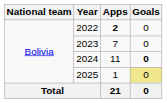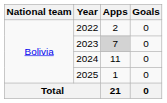(115, 28) bold -> (115, 28) normal
(115, 43) no background -> (115, 43) lightgrey background
(146, 59) bold -> (146, 59) normal
(146, 75) khaki background -> (146, 75) no background
